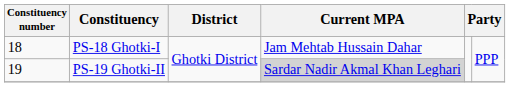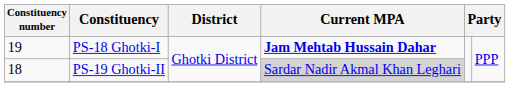(15, 47) 18 -> (15, 47) 19
(343, 47) normal -> (350, 47) bold
(15, 70) 19 -> (15, 70) 18
